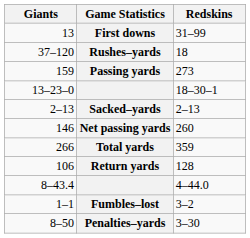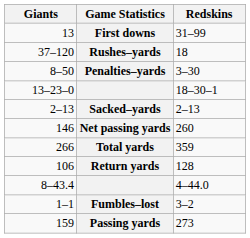rows swapped: (65, 71) <-> (62, 223)
